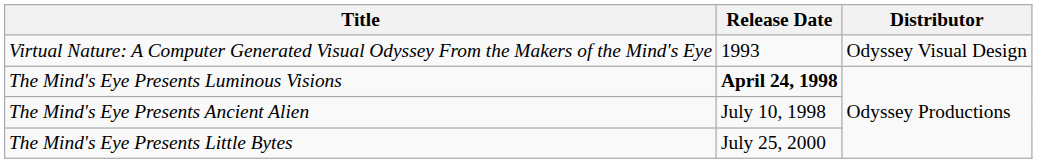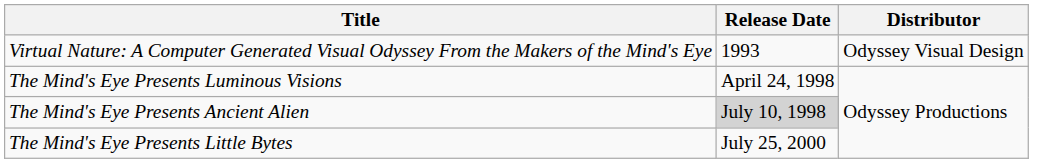(779, 81) bold -> (778, 81) normal
(773, 111) no background -> (773, 111) lightgrey background
